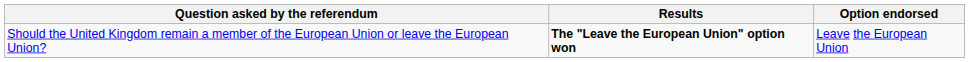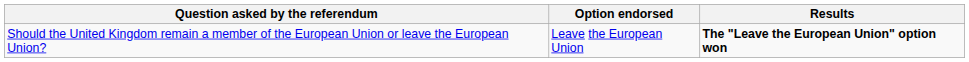columns swapped: (889, 14) <-> (681, 14)
